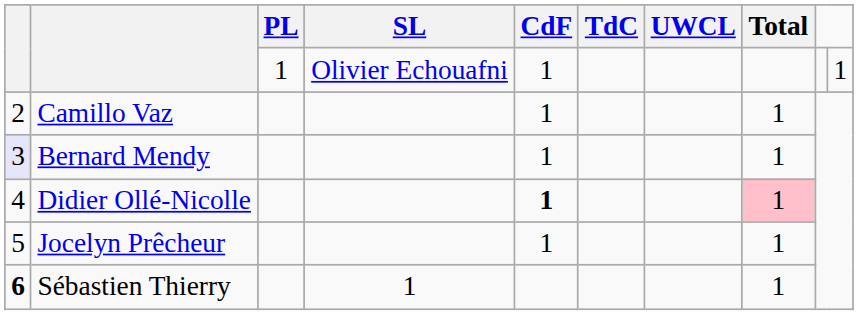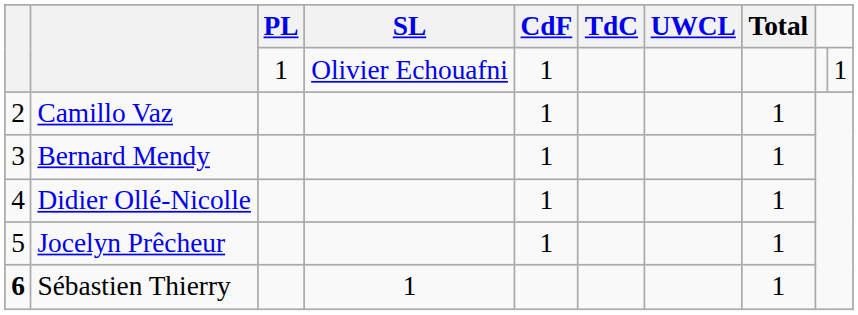(18, 156) lavender background -> (18, 156) no background
(546, 199) bold -> (546, 199) normal
(778, 199) pink background -> (778, 199) no background
